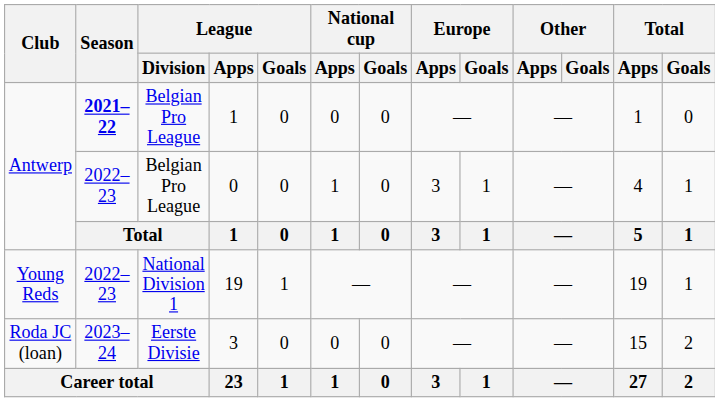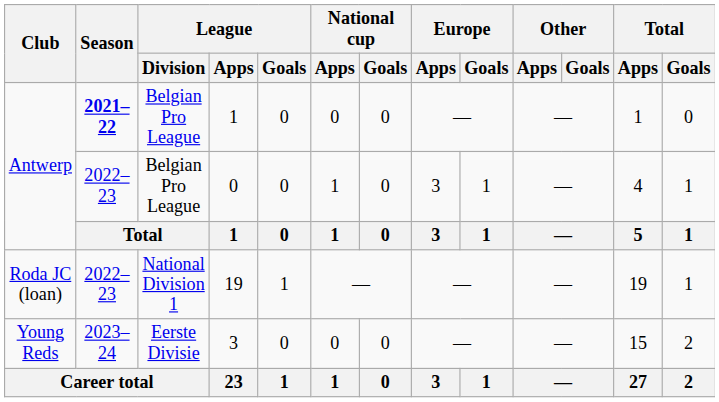(40, 284) Young Reds -> (40, 284) Roda JC (loan)
(40, 343) Roda JC (loan) -> (40, 343) Young Reds
